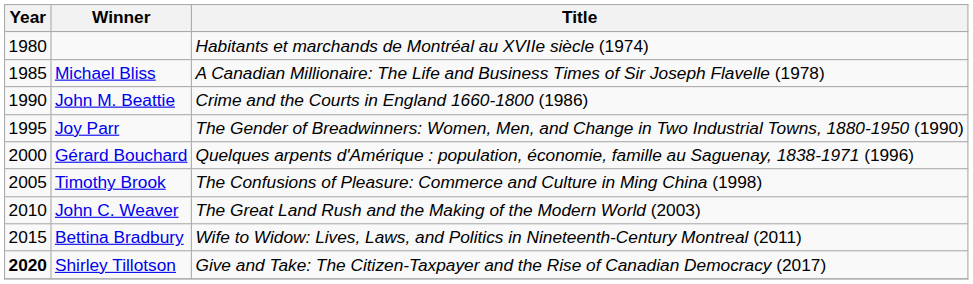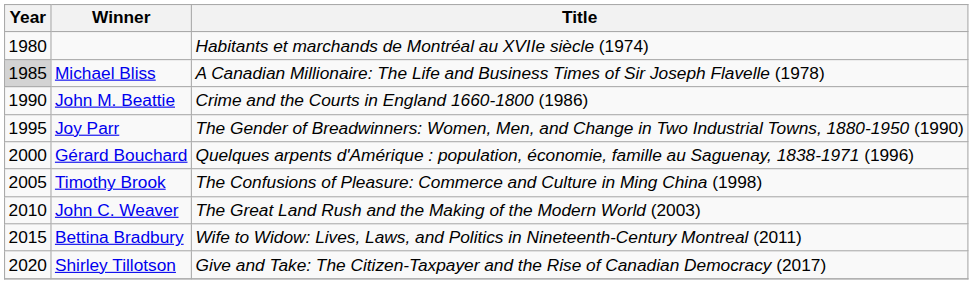(28, 73) no background -> (28, 73) lightgrey background
(28, 264) bold -> (28, 264) normal
